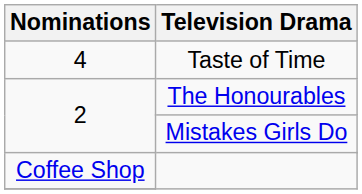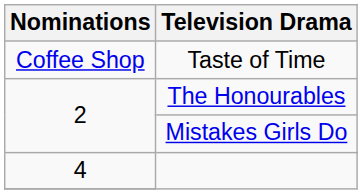(80, 59) 4 -> (80, 59) Coffee Shop
(80, 170) Coffee Shop -> (80, 170) 4
